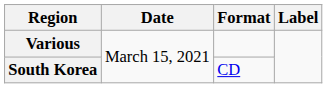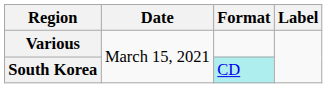(229, 69) no background -> (229, 69) paleturquoise background
